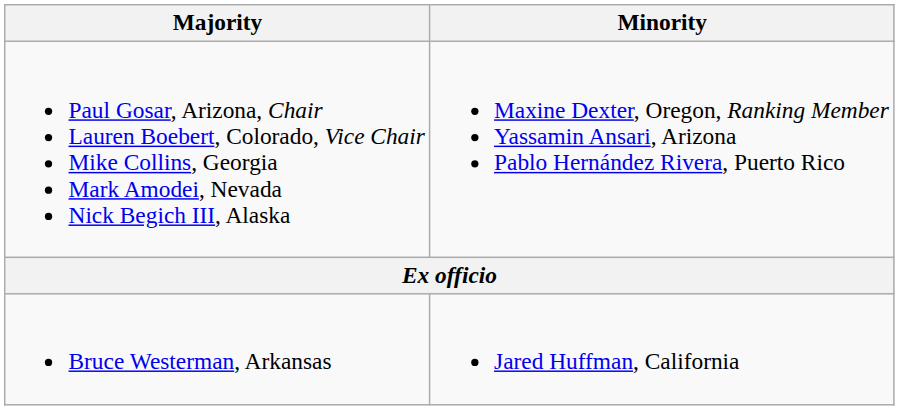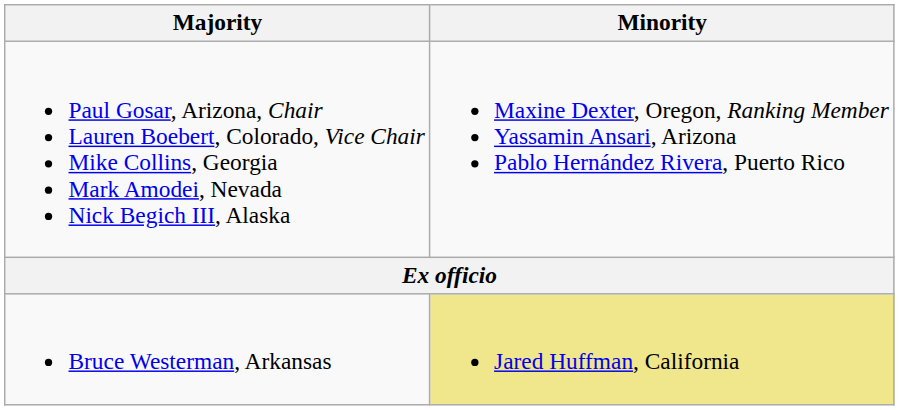(662, 362) no background -> (662, 362) khaki background
